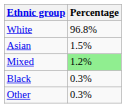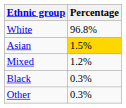(81, 45) no background -> (81, 45) gold background
(81, 62) lightgreen background -> (81, 62) no background
